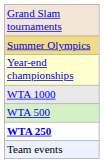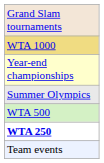(49, 45) Summer Olympics -> (31, 45) WTA 1000
(31, 95) WTA 1000 -> (49, 95) Summer Olympics
